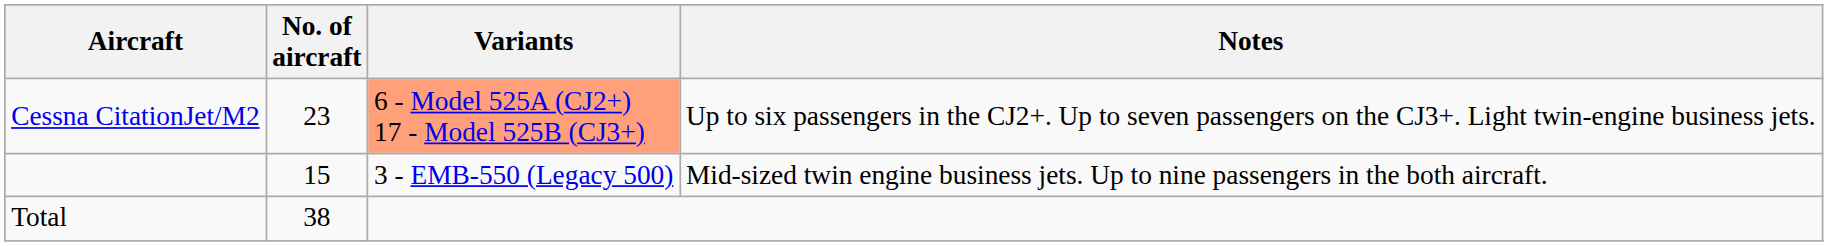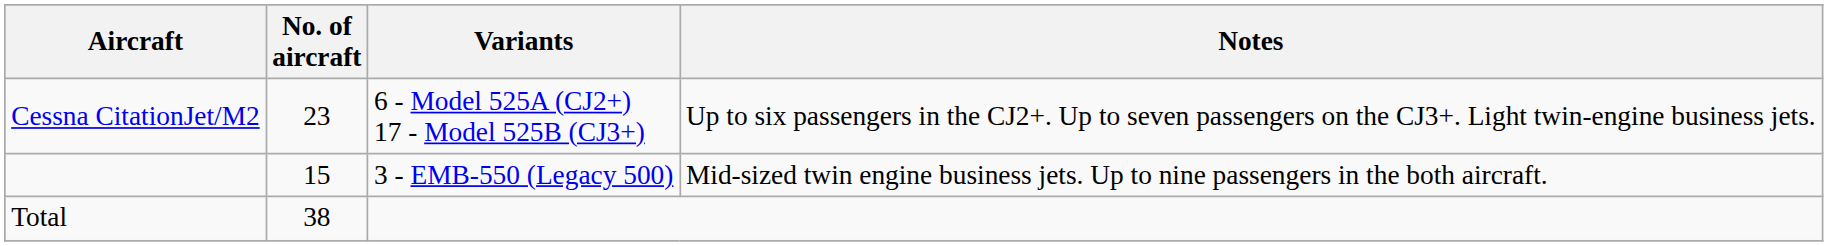(509, 115) lightsalmon background -> (509, 115) no background
